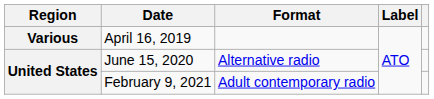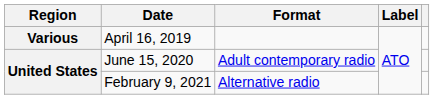(269, 60) Alternative radio -> (297, 60) Adult contemporary radio
(297, 82) Adult contemporary radio -> (269, 82) Alternative radio
